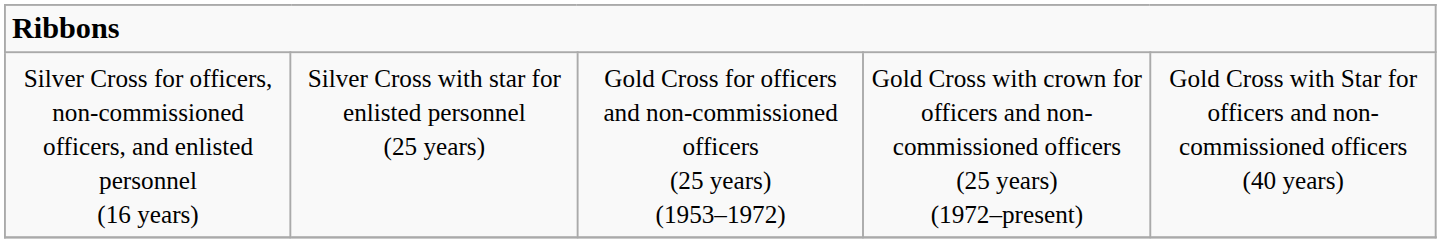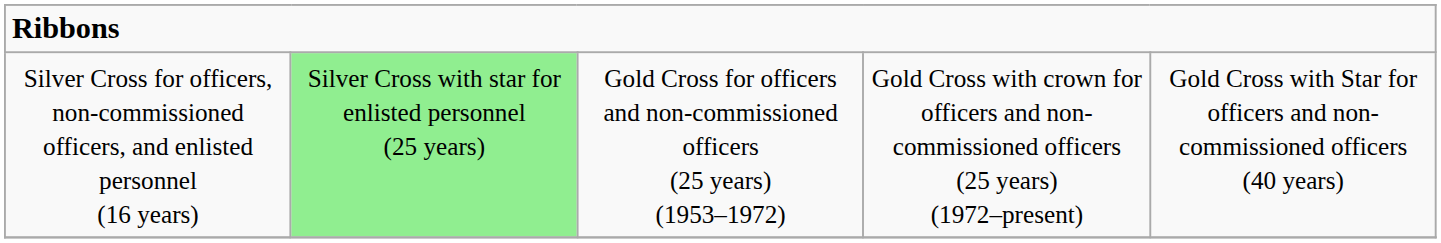(434, 112) no background -> (434, 112) lightgreen background
